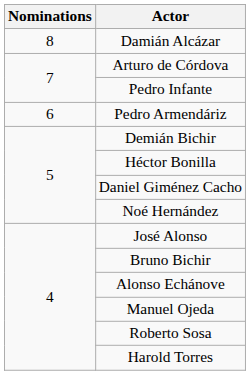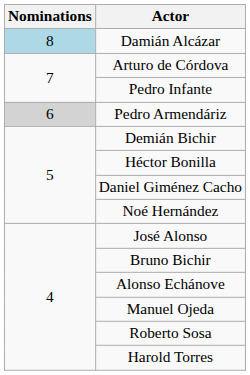(50, 41) no background -> (50, 41) lightblue background
(50, 114) no background -> (50, 114) lightgrey background
